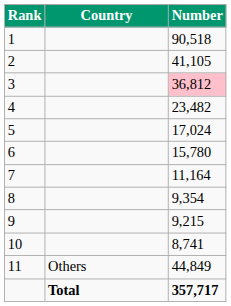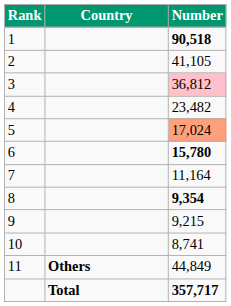(191, 38) normal -> (191, 38) bold
(191, 130) no background -> (191, 130) lightsalmon background
(191, 152) normal -> (191, 152) bold
(188, 198) normal -> (188, 198) bold
(67, 267) normal -> (69, 267) bold
